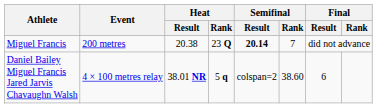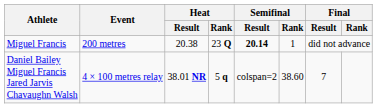(293, 44) 7 -> (293, 44) 1
(324, 77) 6 -> (324, 77) 7
